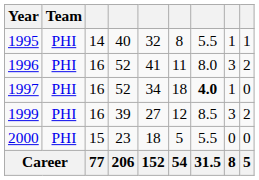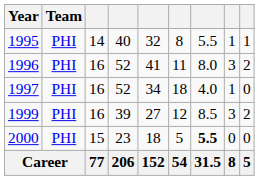(208, 89) bold -> (208, 89) normal
(208, 138) normal -> (208, 138) bold
